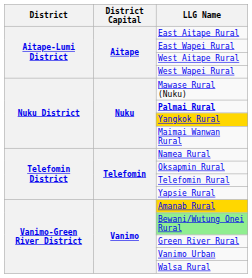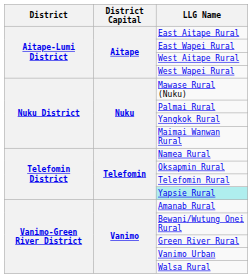(187, 107) bold -> (187, 107) normal
(189, 120) gold background -> (189, 120) no background
(187, 193) no background -> (187, 193) paleturquoise background
(187, 206) gold background -> (187, 206) no background
(201, 224) lightgreen background -> (201, 224) no background
